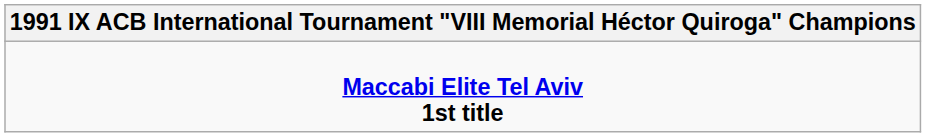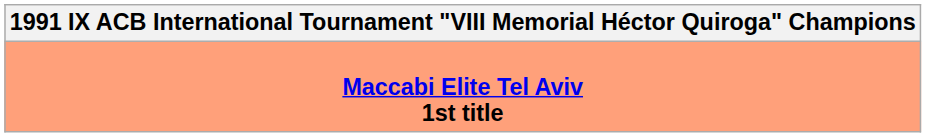(463, 99) no background -> (463, 99) lightsalmon background
